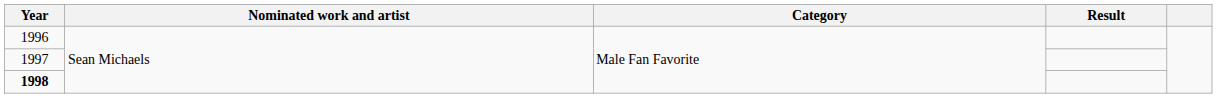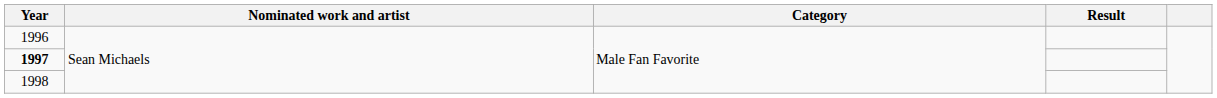(35, 59) normal -> (35, 59) bold
(35, 81) bold -> (35, 81) normal
